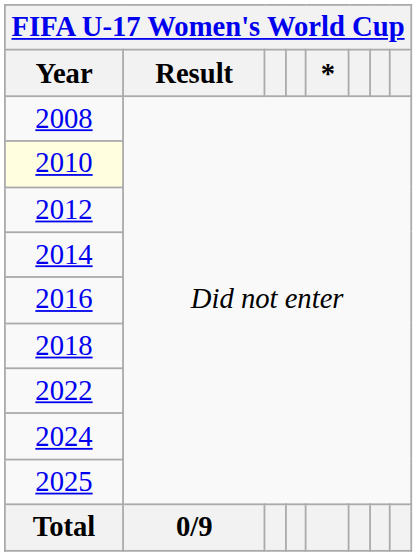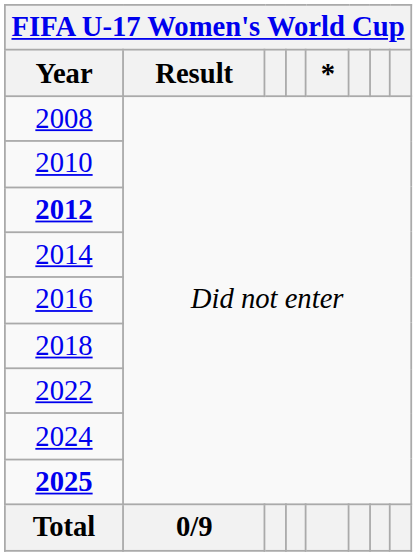(64, 163) lightyellow background -> (64, 163) no background
(64, 208) normal -> (64, 208) bold
(64, 481) normal -> (64, 481) bold
